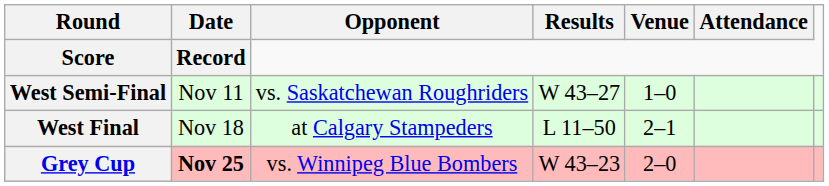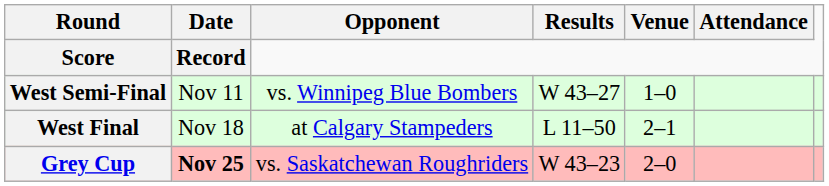(392, 92) vs. Saskatchewan Roughriders -> (392, 92) vs. Winnipeg Blue Bombers
(392, 163) vs. Winnipeg Blue Bombers -> (392, 163) vs. Saskatchewan Roughriders
